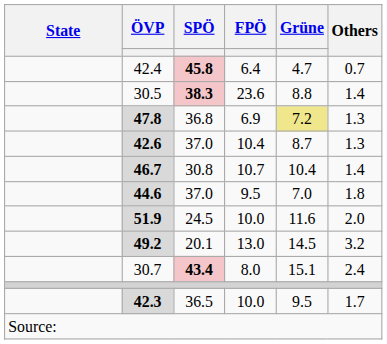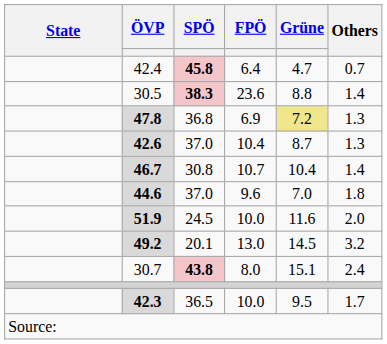(251, 194) 9.5 -> (251, 194) 9.6
(199, 269) 43.4 -> (199, 269) 43.8
